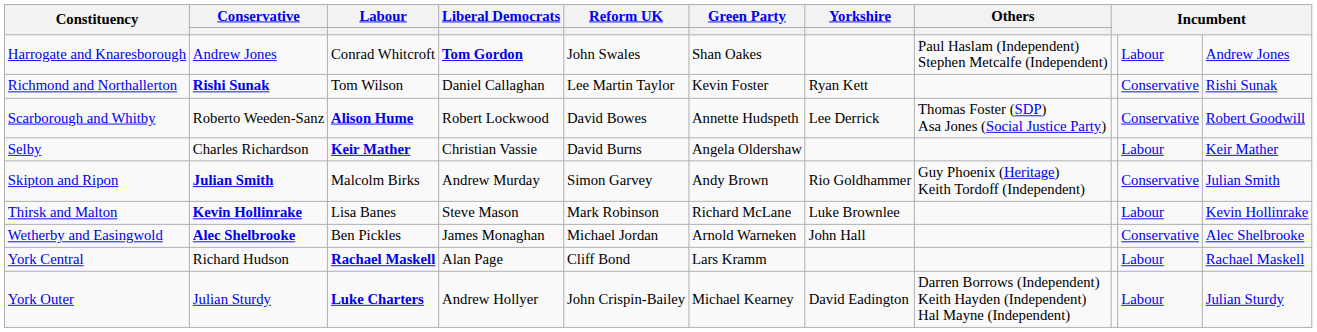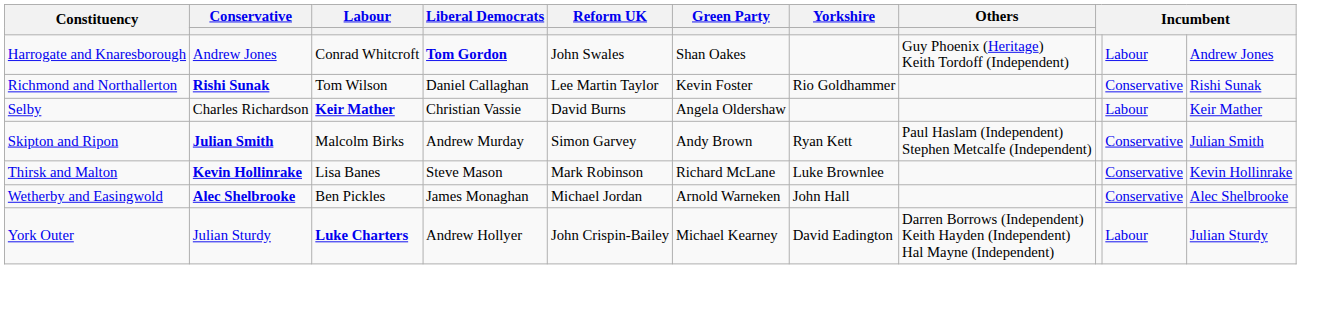(1013, 54) Paul Haslam (Independent) Stephen Metcalfe (Independent) -> (986, 54) Guy Phoenix (Heritage) Keith Tordoff (Independent)
(838, 86) Ryan Kett -> (844, 86) Rio Goldhammer
- row: (82, 117)
(860, 181) Rio Goldhammer -> (822, 141) Ryan Kett
(1001, 181) Guy Phoenix (Heritage) Keith Tordoff (Independent) -> (997, 141) Paul Haslam (Independent) Stephen Metcalfe (Independent)
(1143, 212) Labour -> (1144, 172) Conservative
- row: (46, 259)
